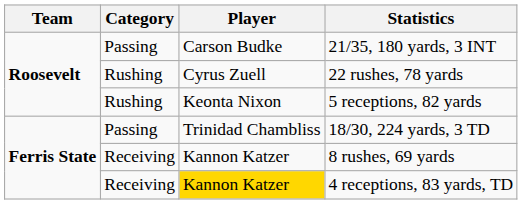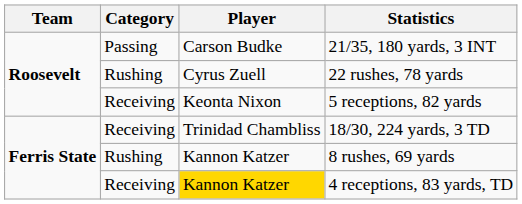(133, 101) Rushing -> (140, 101) Receiving
(131, 129) Passing -> (140, 129) Receiving
(140, 157) Receiving -> (133, 157) Rushing
